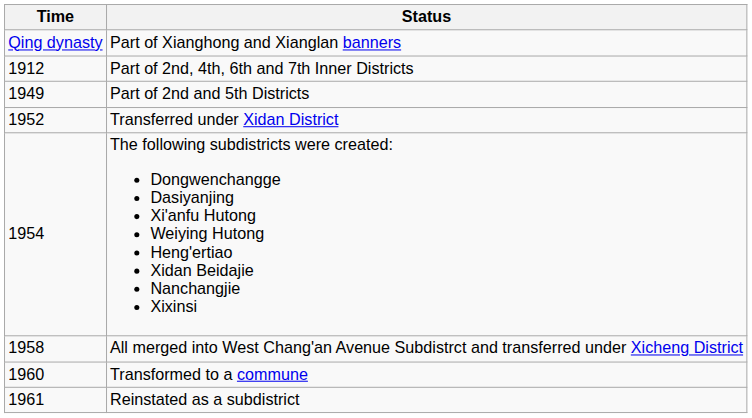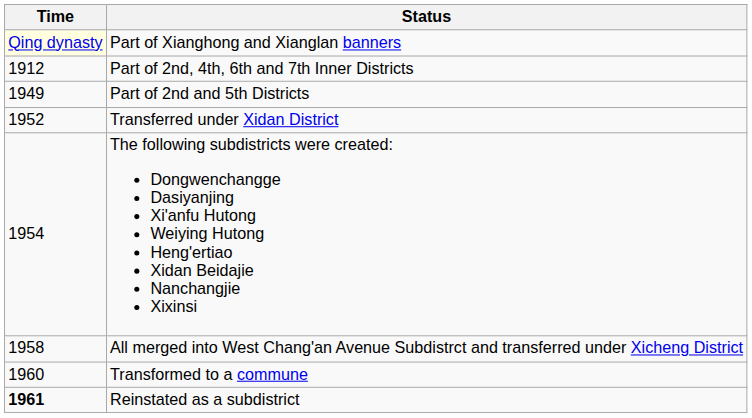(55, 42) no background -> (55, 42) lightyellow background
(26, 400) normal -> (26, 400) bold
